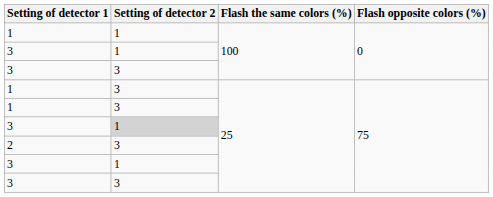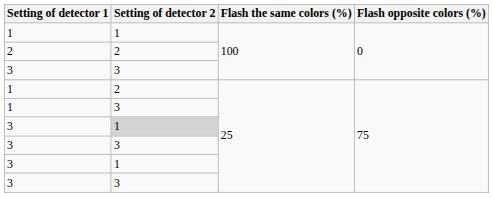(10, 51) 3 -> (10, 51) 2
(117, 51) 1 -> (117, 51) 2
(117, 88) 3 -> (117, 88) 2
(10, 145) 2 -> (10, 145) 3
